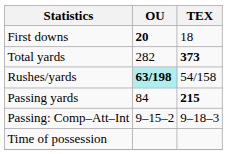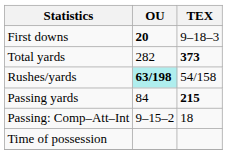(187, 36) 18 -> (200, 36) 9–18–3
(200, 118) 9–18–3 -> (187, 118) 18
